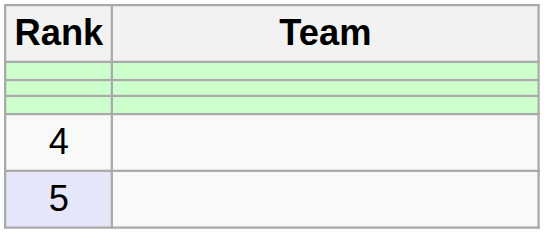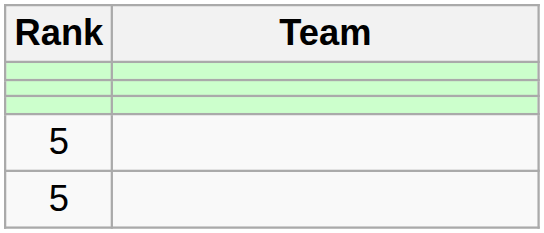(59, 141) 4 -> (59, 141) 5
(59, 198) lavender background -> (59, 198) no background
